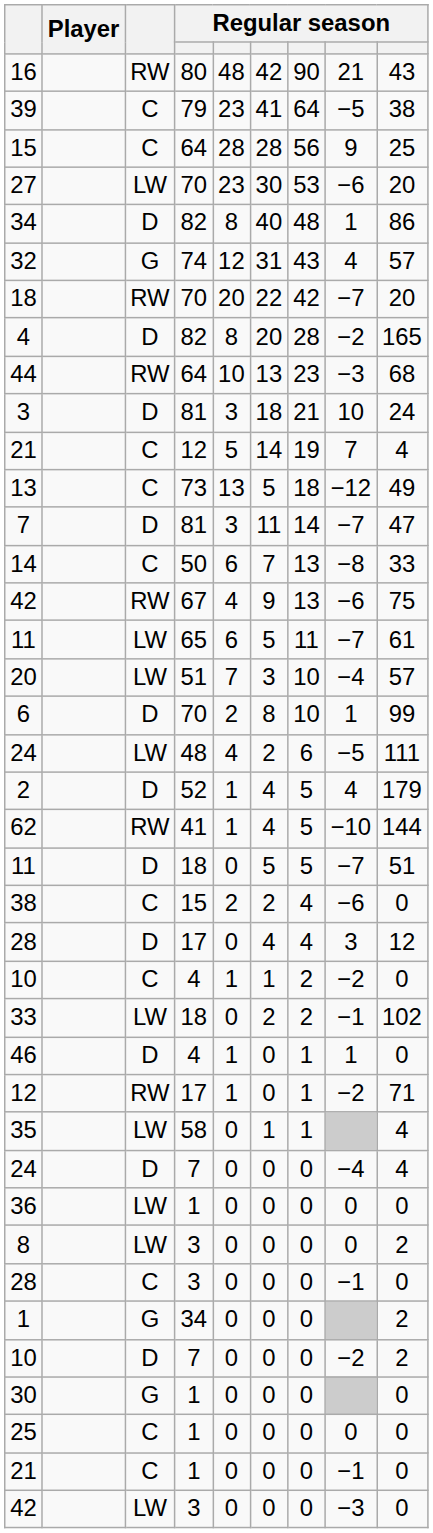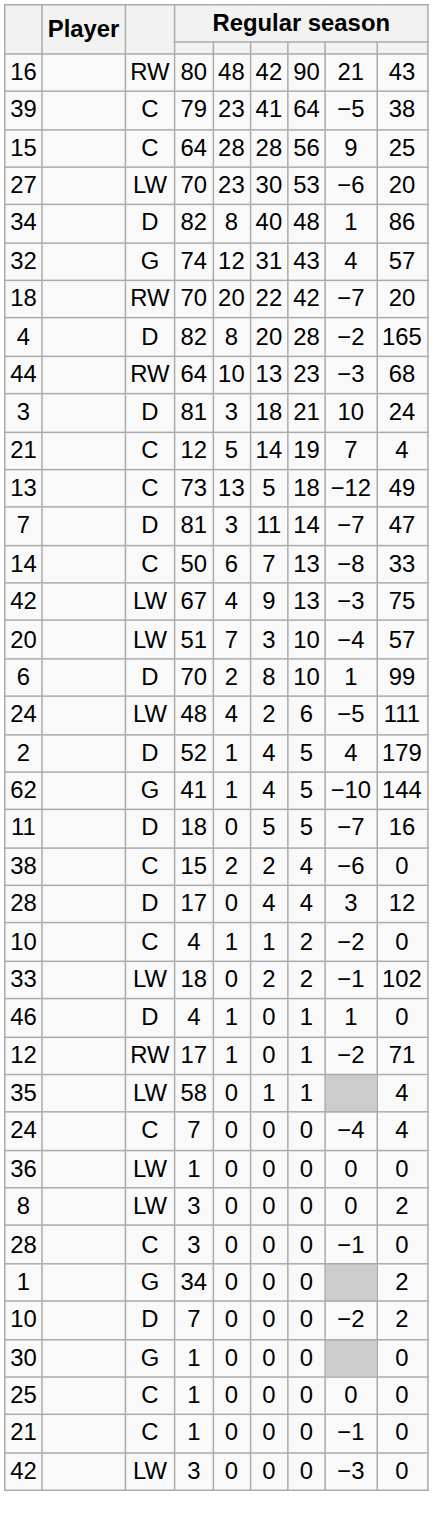(150, 601) RW -> (150, 601) LW
(351, 601) −6 -> (351, 601) −3
- row: (23, 639)
(150, 828) RW -> (150, 790) G
(402, 866) 51 -> (402, 828) 16
(150, 1168) D -> (150, 1130) C
